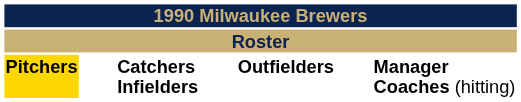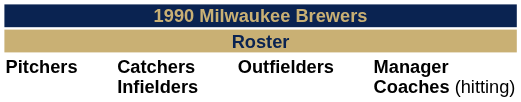(42, 66) gold background -> (42, 66) no background
